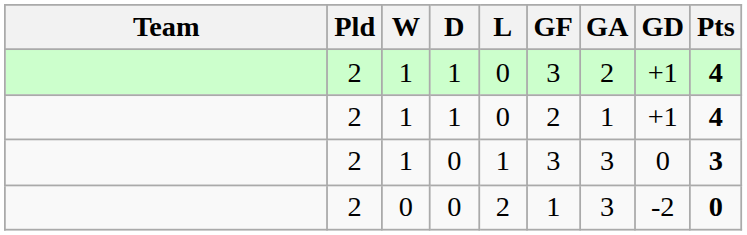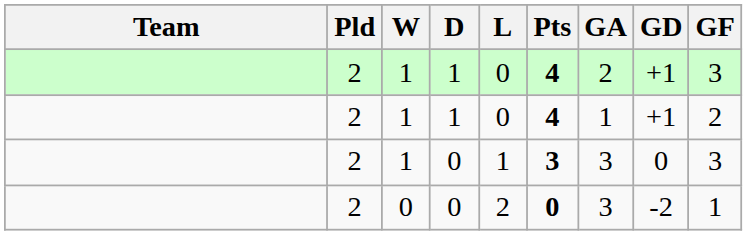columns swapped: (553, 26) <-> (716, 26)
